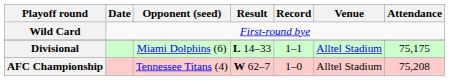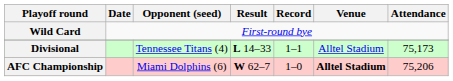(182, 48) Miami Dolphins (6) -> (182, 48) Tennessee Titans (4)
(415, 48) 75,175 -> (418, 48) 75,173
(182, 66) Tennessee Titans (4) -> (182, 66) Miami Dolphins (6)
(349, 66) normal -> (351, 66) bold
(415, 66) 75,208 -> (418, 66) 75,206
